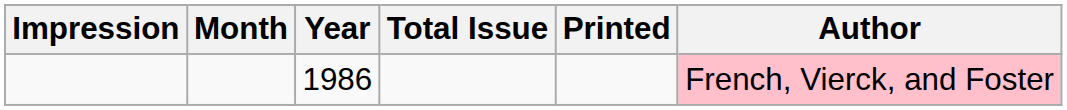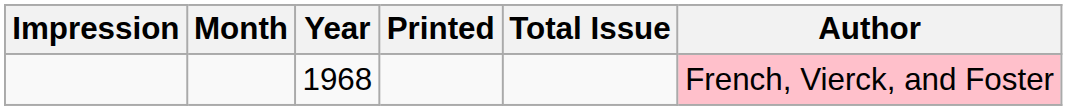columns swapped: (617, 29) <-> (467, 29)
(337, 79) 1986 -> (337, 79) 1968
